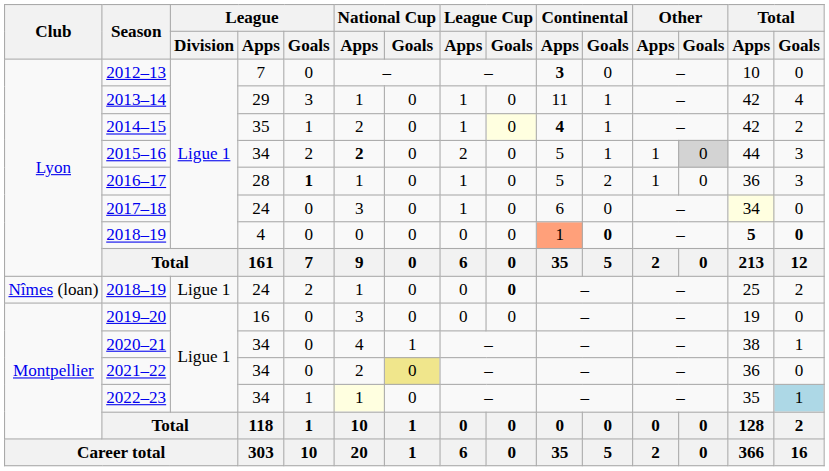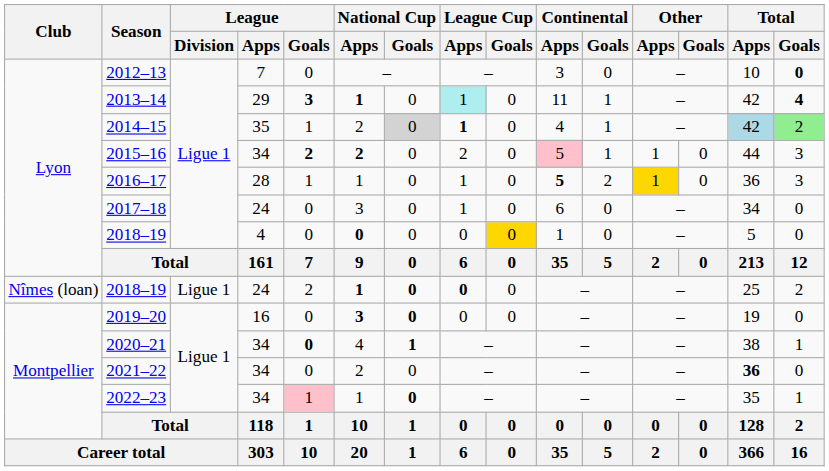(560, 72) bold -> (560, 72) normal
(799, 72) normal -> (799, 72) bold
(309, 99) normal -> (309, 99) bold
(359, 99) normal -> (359, 99) bold
(463, 99) no background -> (463, 99) paleturquoise background
(799, 99) normal -> (799, 99) bold
(412, 126) no background -> (412, 126) lightgrey background
(463, 126) normal -> (463, 126) bold
(512, 126) lightyellow background -> (512, 126) no background
(560, 126) bold -> (560, 126) normal
(751, 126) no background -> (751, 126) lightblue background
(799, 126) no background -> (799, 126) lightgreen background
(309, 153) normal -> (309, 153) bold
(560, 153) no background -> (560, 153) pink background
(703, 153) lightgrey background -> (703, 153) no background
(309, 180) bold -> (309, 180) normal
(560, 180) normal -> (560, 180) bold
(656, 180) no background -> (656, 180) gold background
(751, 208) lightyellow background -> (751, 208) no background
(359, 235) normal -> (359, 235) bold
(512, 235) no background -> (512, 235) gold background
(560, 235) lightsalmon background -> (560, 235) no background
(608, 235) bold -> (608, 235) normal
(751, 235) bold -> (751, 235) normal
(799, 235) bold -> (799, 235) normal
(359, 289) normal -> (359, 289) bold
(412, 289) normal -> (412, 289) bold
(463, 289) normal -> (463, 289) bold
(512, 289) bold -> (512, 289) normal
(359, 316) normal -> (359, 316) bold
(412, 316) normal -> (412, 316) bold
(309, 343) normal -> (309, 343) bold
(412, 343) normal -> (412, 343) bold
(412, 371) khaki background -> (412, 371) no background
(751, 371) normal -> (751, 371) bold
(309, 398) no background -> (309, 398) pink background
(359, 398) lightyellow background -> (359, 398) no background
(412, 398) normal -> (412, 398) bold
(799, 398) lightblue background -> (799, 398) no background
